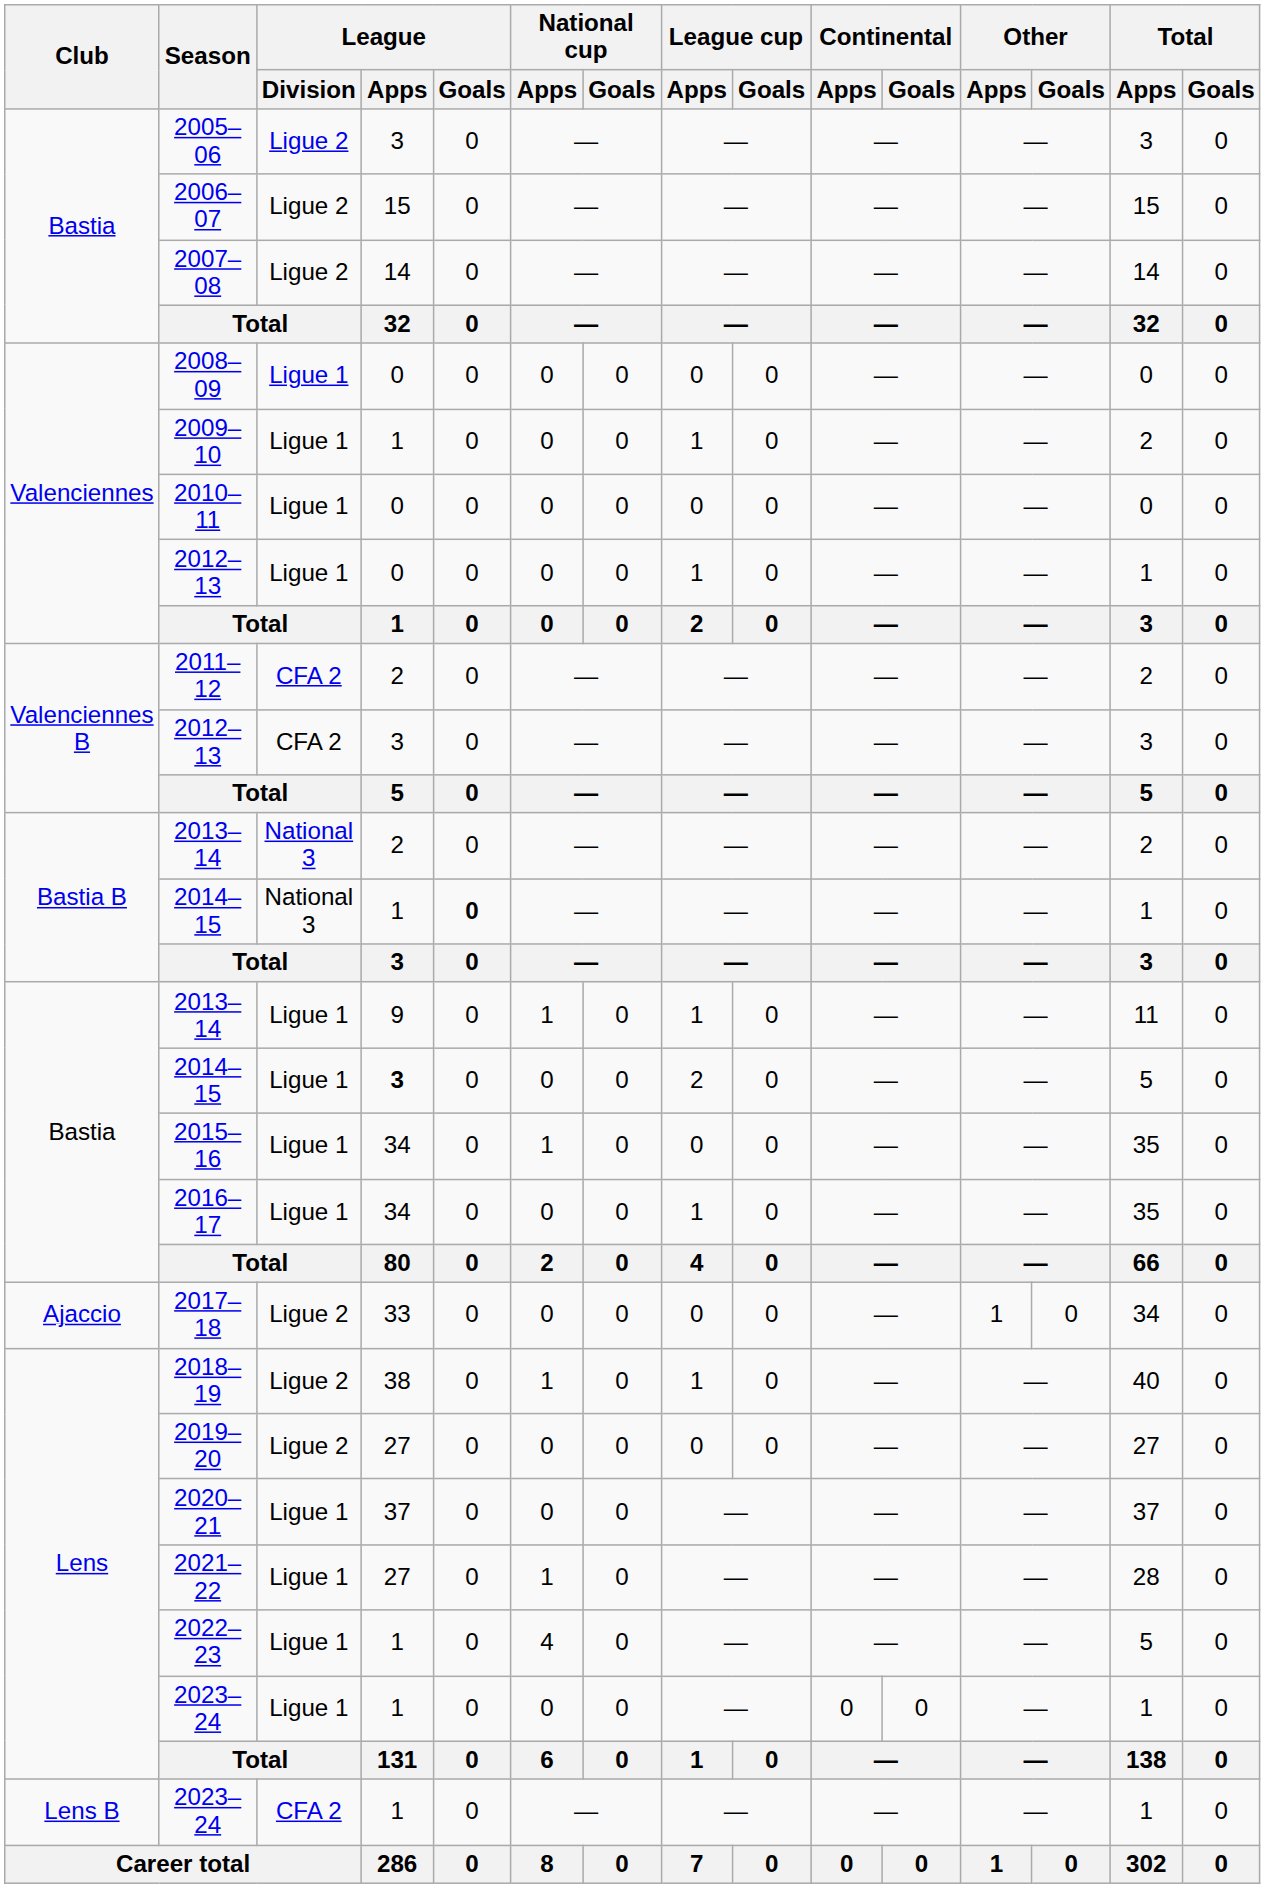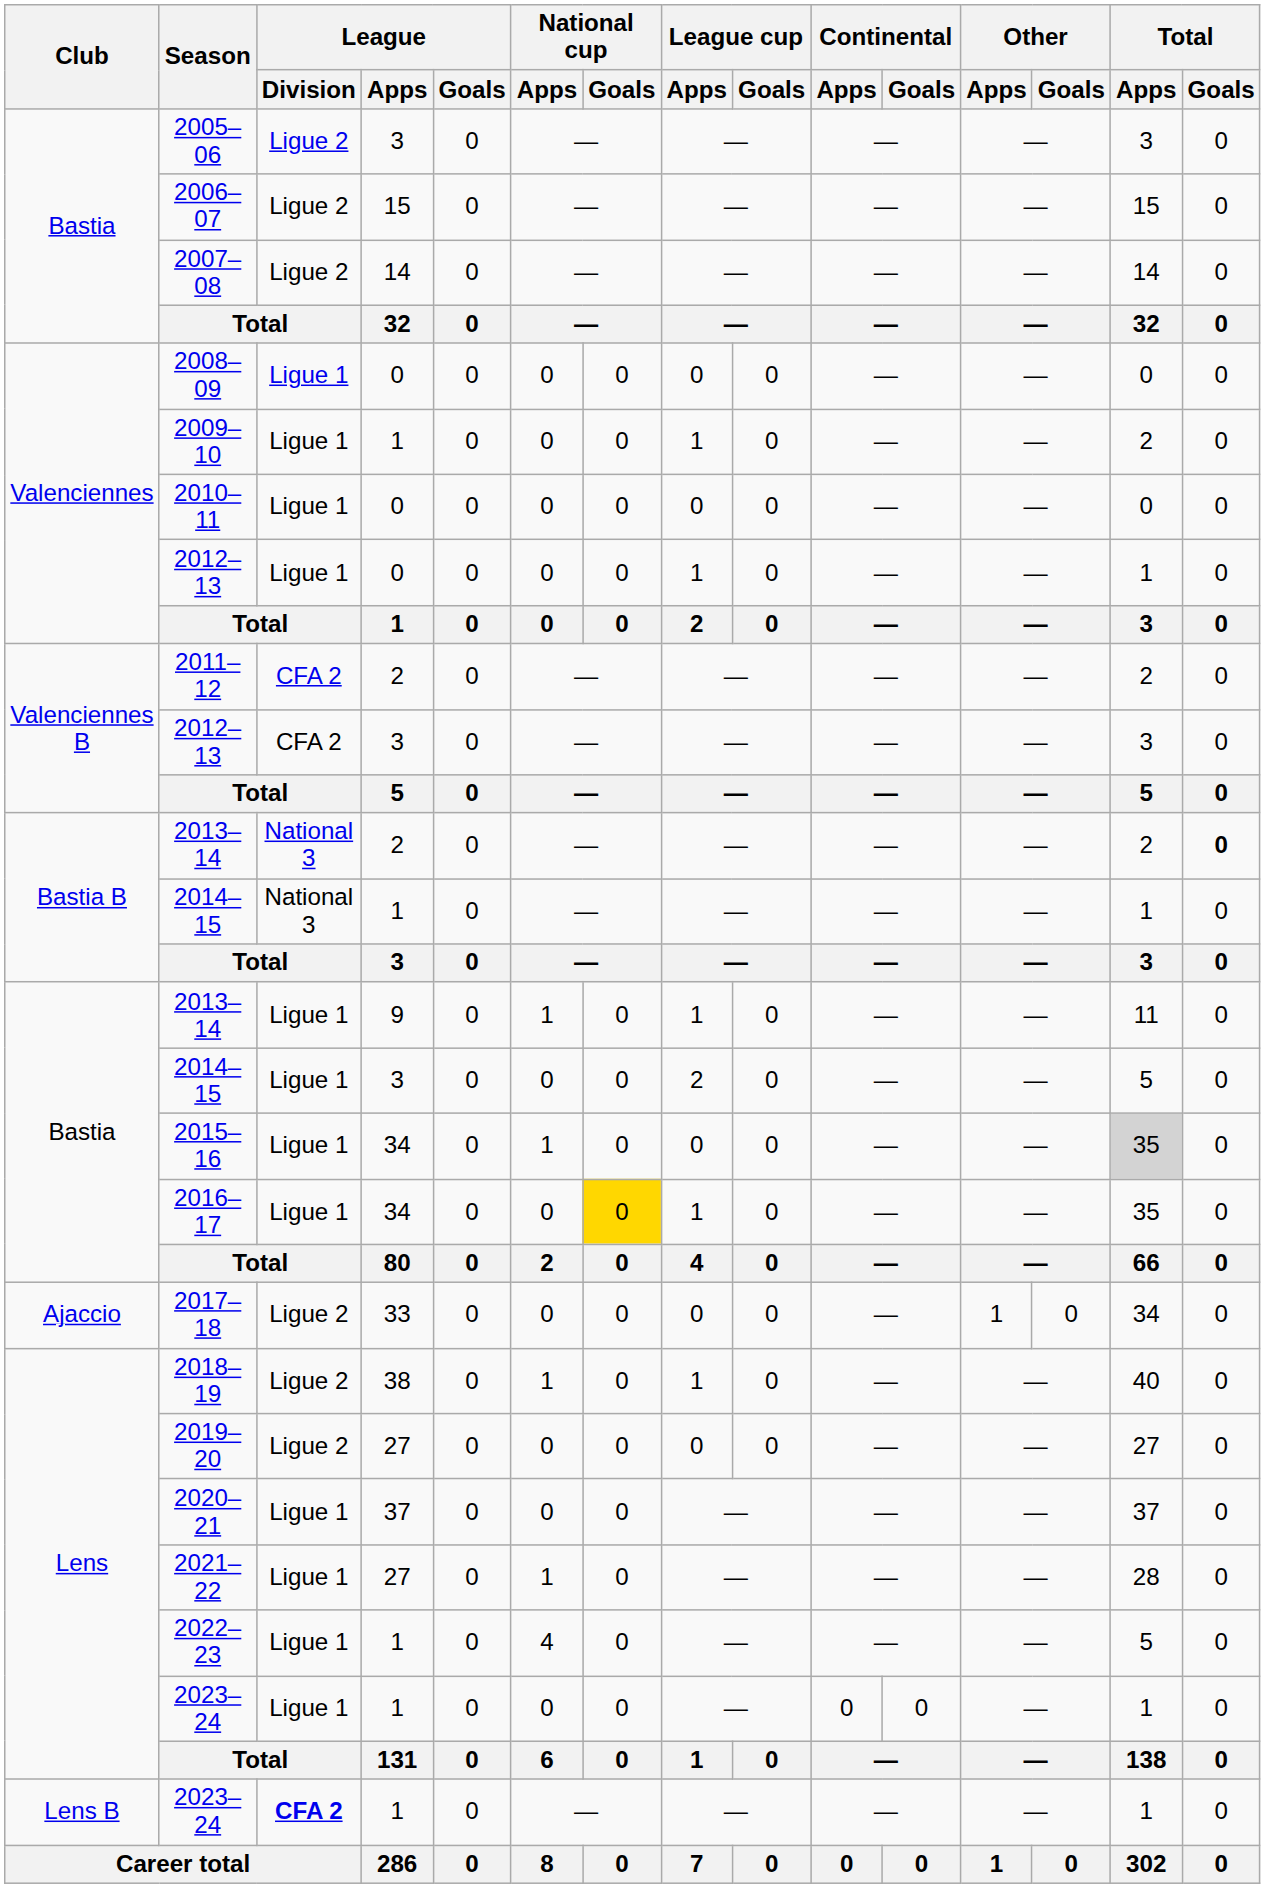(1221, 845) normal -> (1221, 845) bold
(472, 910) bold -> (472, 910) normal
(397, 1080) bold -> (397, 1080) normal
(1146, 1145) no background -> (1146, 1145) lightgrey background
(622, 1211) no background -> (622, 1211) gold background
(309, 1811) normal -> (309, 1811) bold
